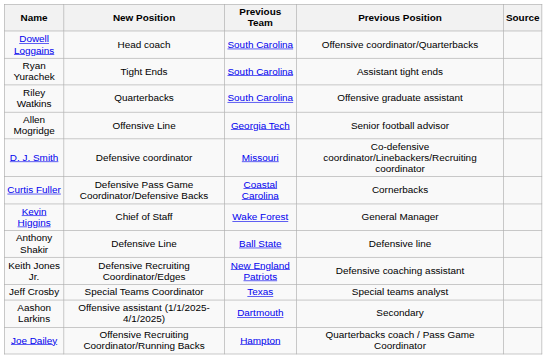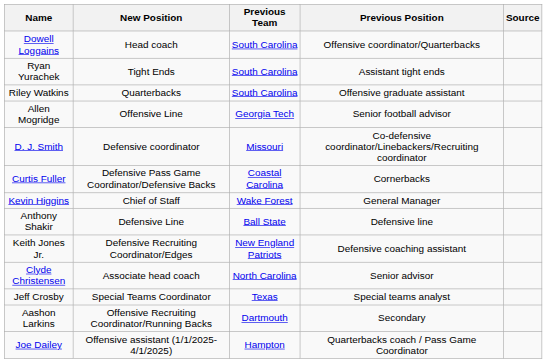+ row: (39, 275)
(144, 313) Offensive assistant (1/1/2025-4/1/2025) -> (151, 318) Offensive Recruiting Coordinator/Running Backs
(144, 340) Offensive Recruiting Coordinator/Running Backs -> (151, 345) Offensive assistant (1/1/2025-4/1/2025)
